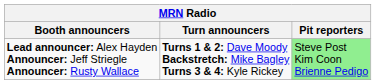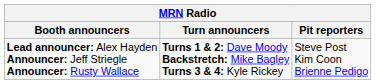(331, 59) lightgreen background -> (331, 59) no background
